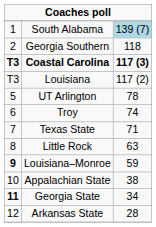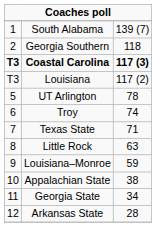(132, 29) lightblue background -> (132, 29) no background
(13, 163) bold -> (13, 163) normal
(13, 197) bold -> (13, 197) normal
